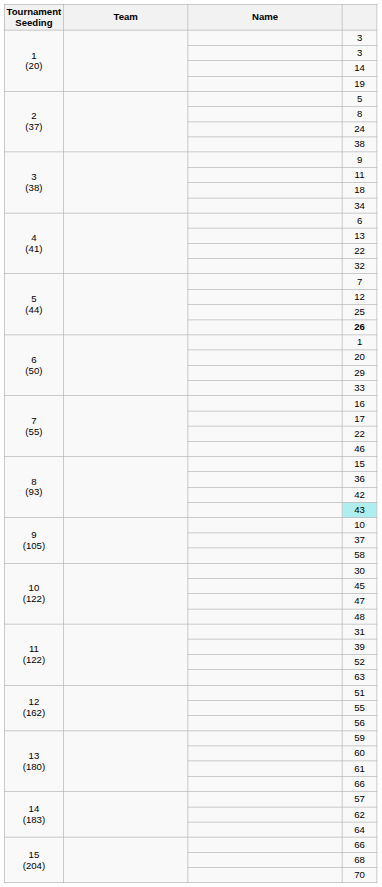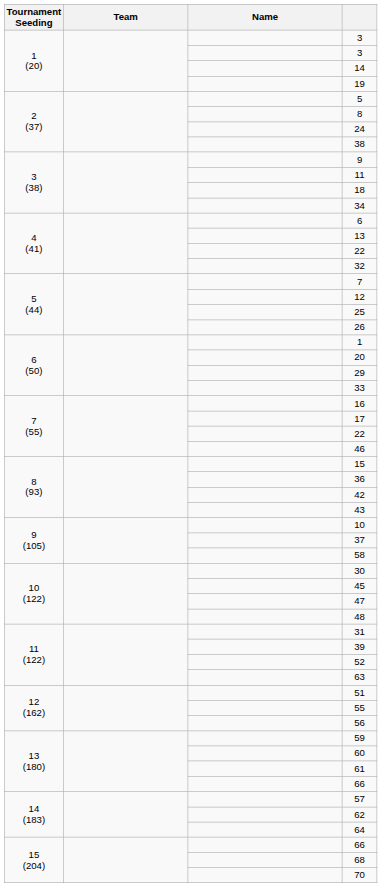(360, 327) bold -> (360, 327) normal
(360, 510) paleturquoise background -> (360, 510) no background
